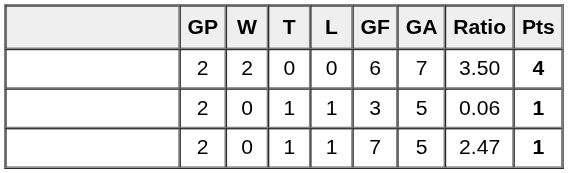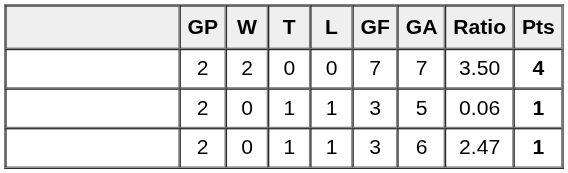(375, 68) 6 -> (375, 68) 7
(375, 147) 7 -> (375, 147) 3
(422, 147) 5 -> (422, 147) 6
